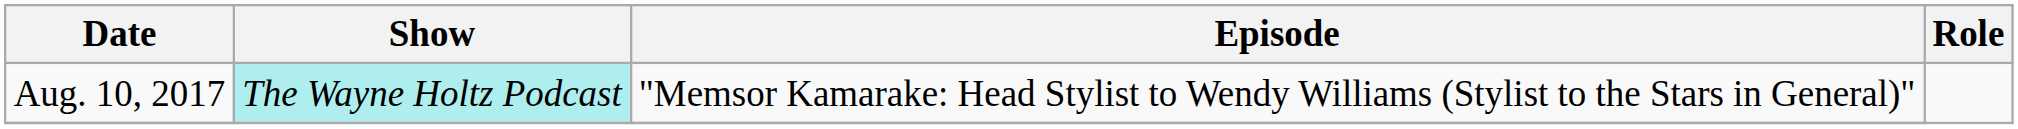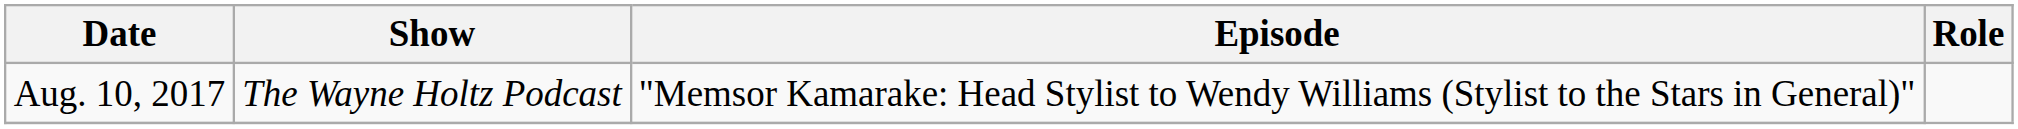(432, 92) paleturquoise background -> (432, 92) no background
